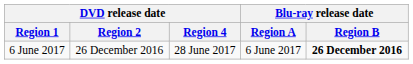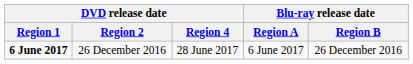(37, 50) normal -> (38, 50) bold
(357, 50) bold -> (358, 50) normal
